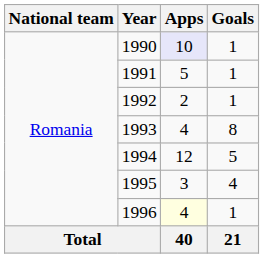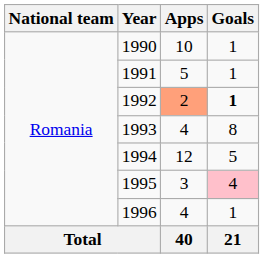(184, 45) lavender background -> (184, 45) no background
(184, 101) no background -> (184, 101) lightsalmon background
(233, 101) normal -> (233, 101) bold
(233, 184) no background -> (233, 184) pink background
(184, 211) lightyellow background -> (184, 211) no background
